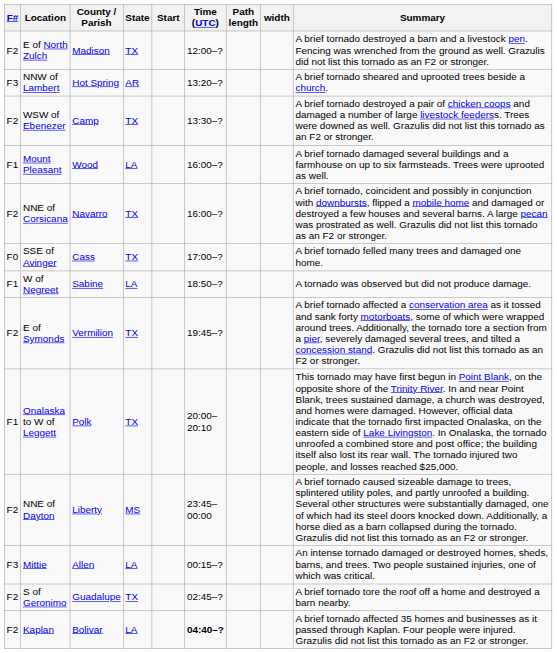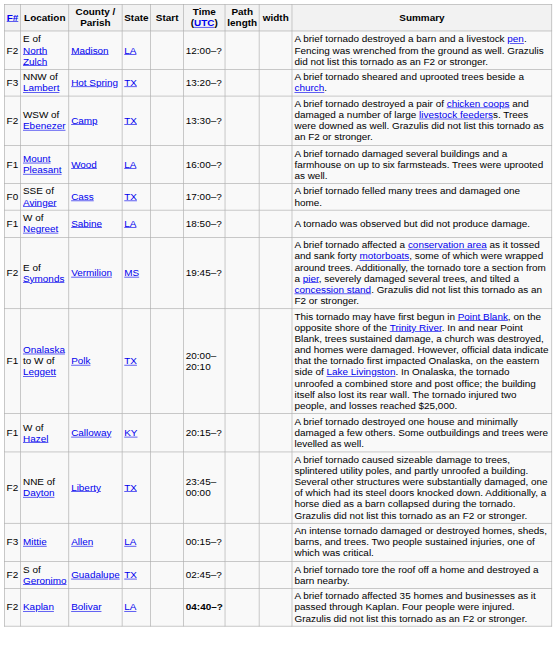(132, 50) TX -> (130, 50) LA
(132, 82) AR -> (131, 82) TX
- row: (45, 213)
(132, 333) TX -> (132, 273) MS
+ row: (36, 432)
(133, 510) MS -> (131, 487) TX
